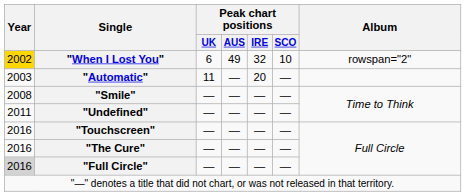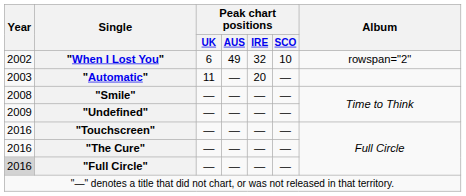(19, 59) gold background -> (19, 59) no background
(19, 112) 2011 -> (19, 112) 2009
